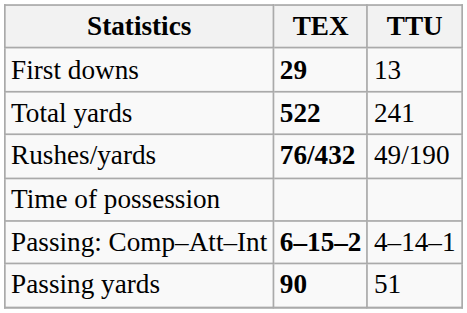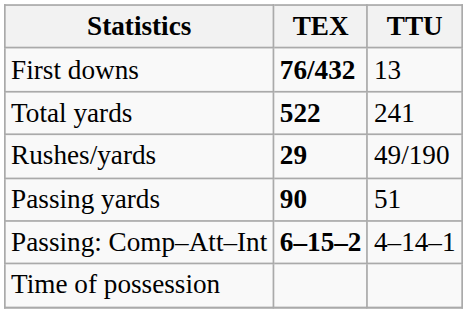(293, 69) 29 -> (318, 69) 76/432
(318, 155) 76/432 -> (293, 155) 29
rows swapped: (86, 285) <-> (116, 198)
